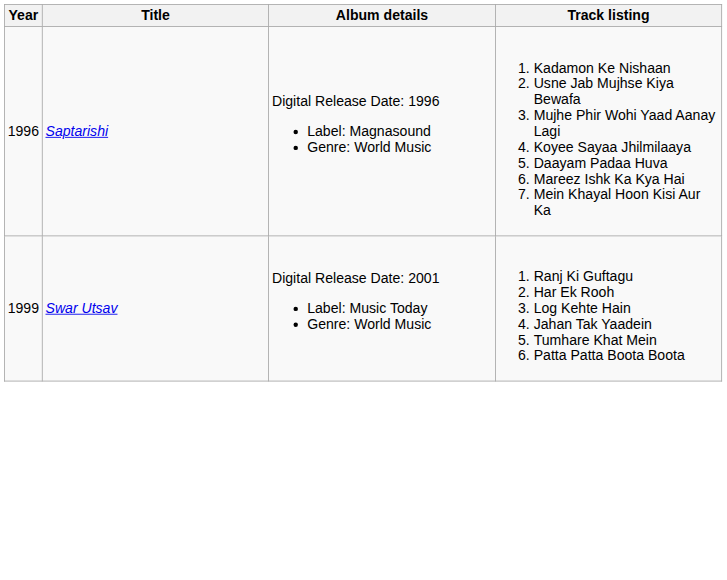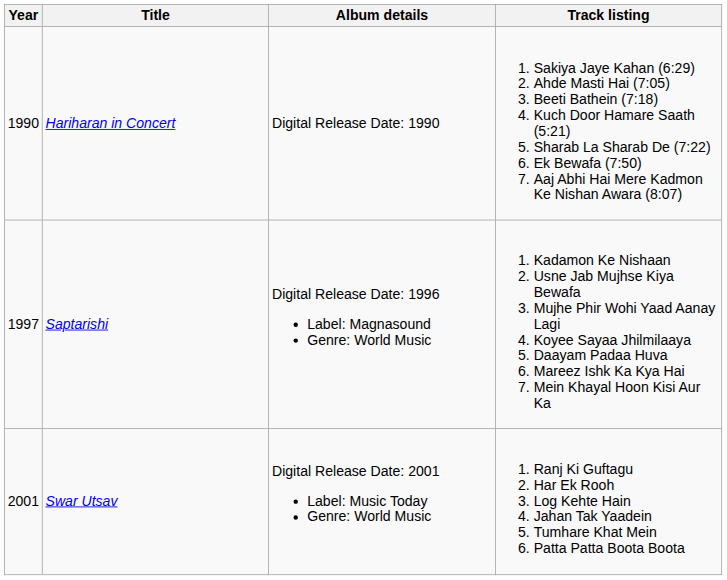+ row: (110, 123)
(23, 131) 1996 -> (23, 324) 1997
(23, 308) 1999 -> (23, 501) 2001
